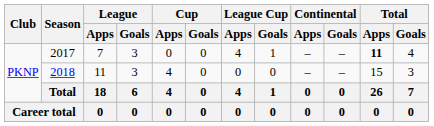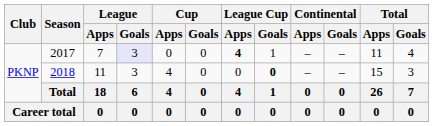(135, 53) no background -> (135, 53) lavender background
(238, 53) normal -> (238, 53) bold
(376, 53) bold -> (376, 53) normal
(273, 72) normal -> (273, 72) bold
